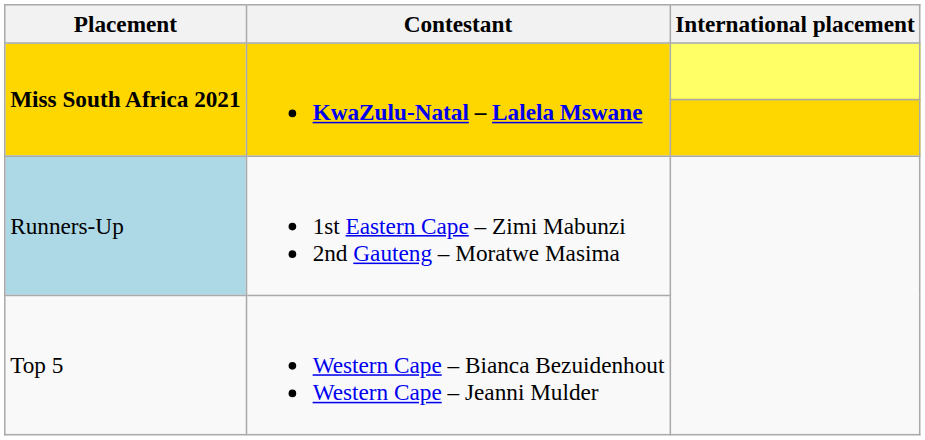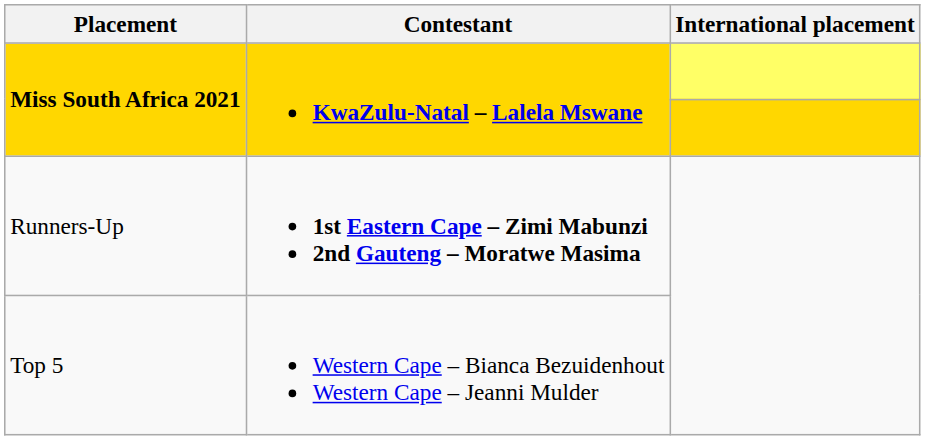(67, 225) lightblue background -> (67, 225) no background
(458, 239) normal -> (458, 239) bold
